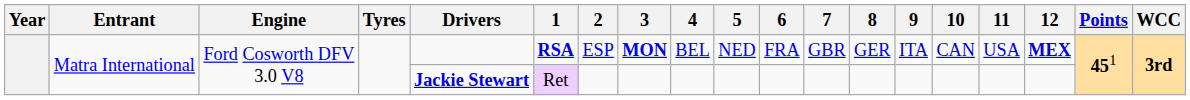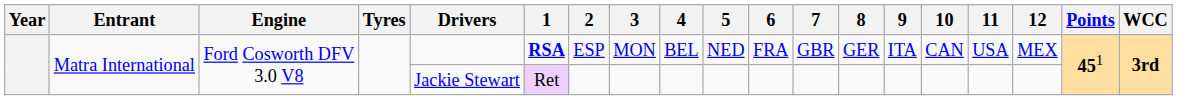(645, 49) bold -> (634, 49) normal
(1050, 49) bold -> (1037, 49) normal
(472, 79) bold -> (467, 79) normal
